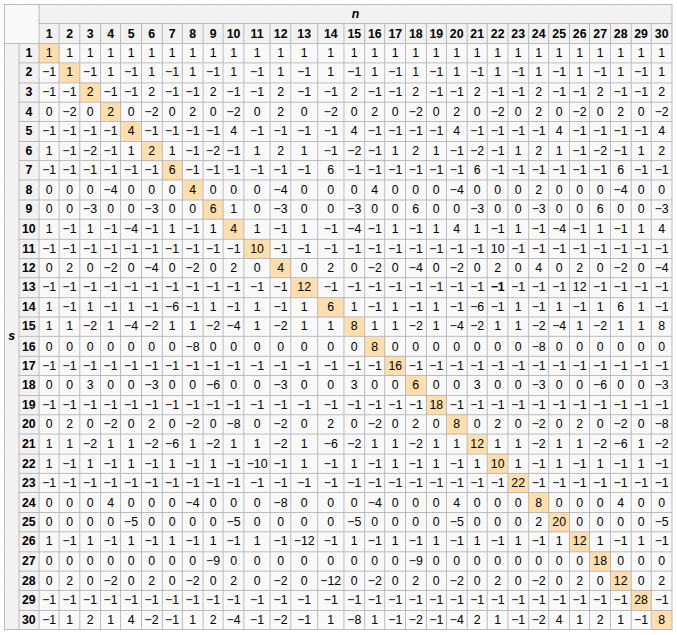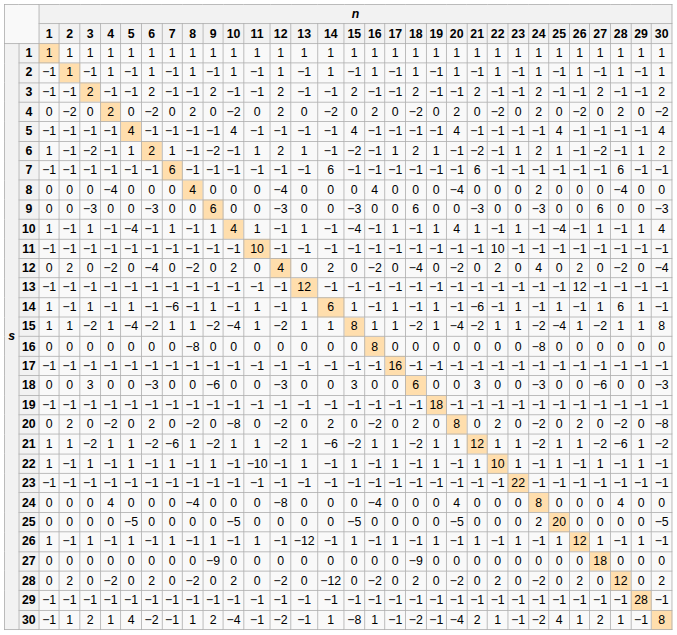(234, 209) 1 -> (234, 209) 0
(498, 287) bold -> (498, 287) normal
